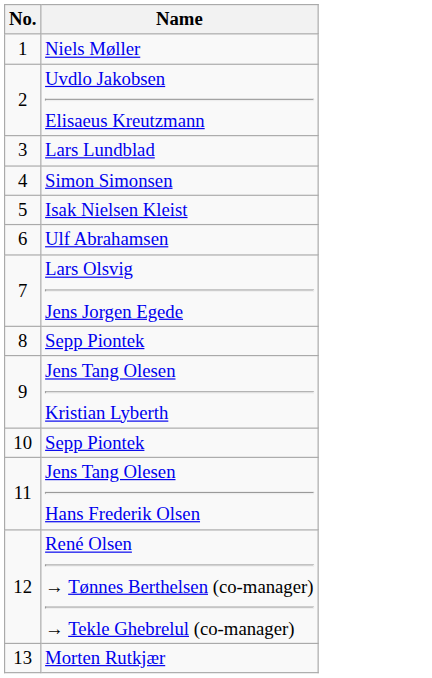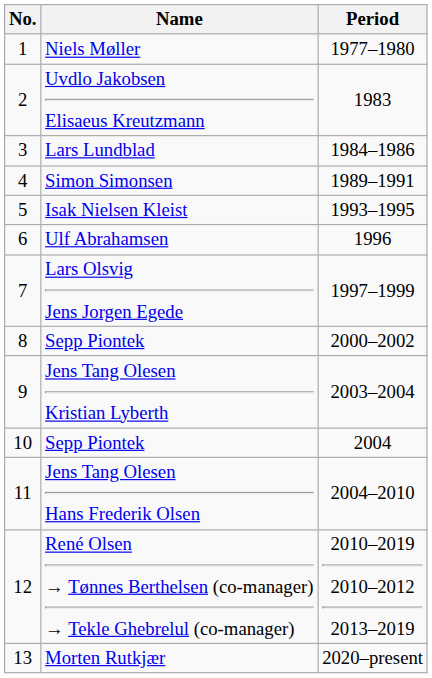+ column: (373, 19)
